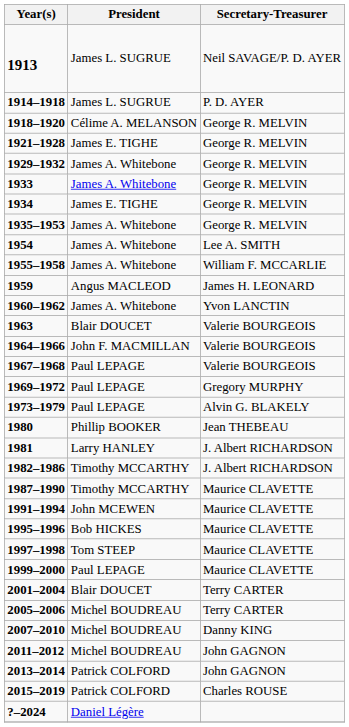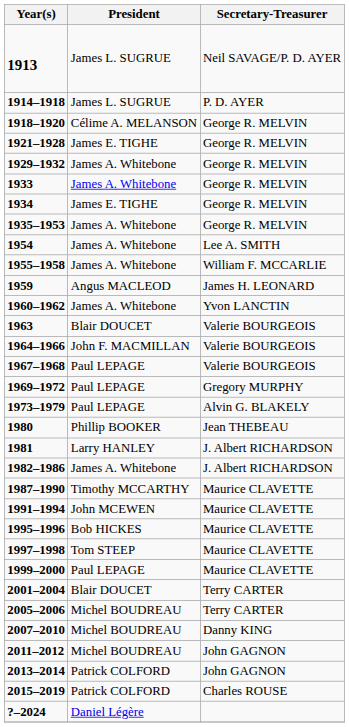(130, 468) Timothy MCCARTHY -> (124, 468) James A. Whitebone
